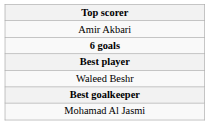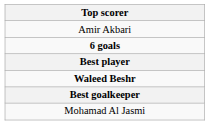(105, 78) normal -> (105, 78) bold
